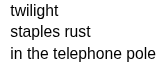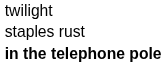(83, 53) normal -> (83, 53) bold
